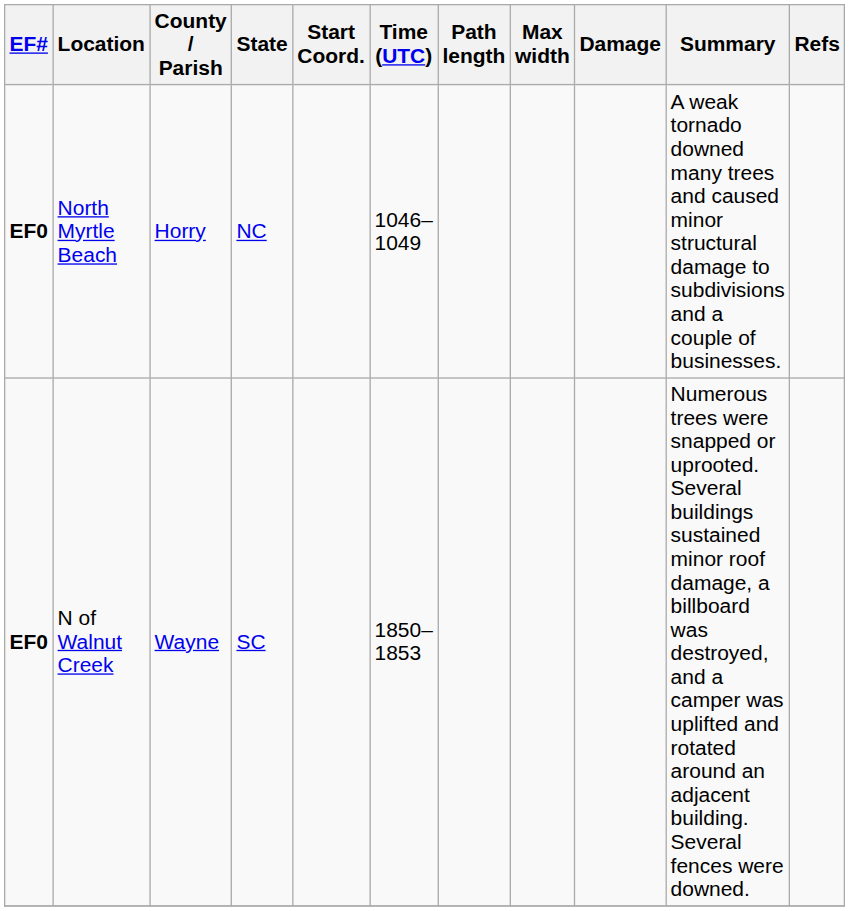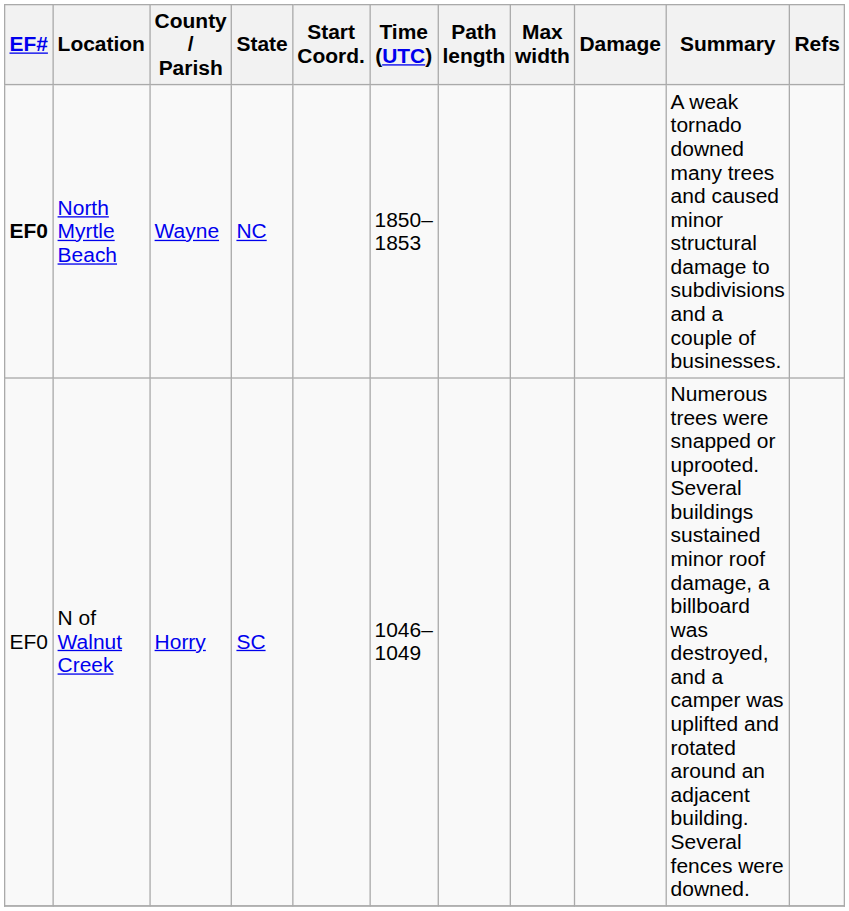(180, 231) Horry -> (187, 231) Wayne
(404, 231) 1046–1049 -> (404, 231) 1850–1853
(29, 641) bold -> (29, 641) normal
(187, 641) Wayne -> (180, 641) Horry
(404, 641) 1850–1853 -> (404, 641) 1046–1049
